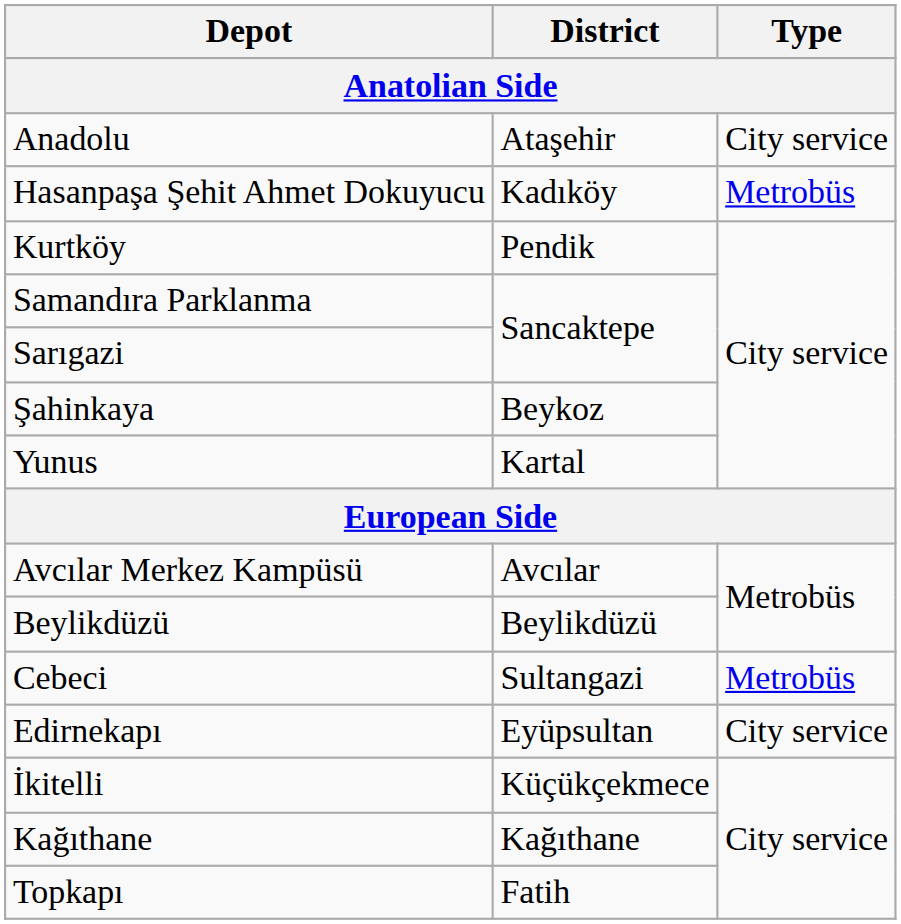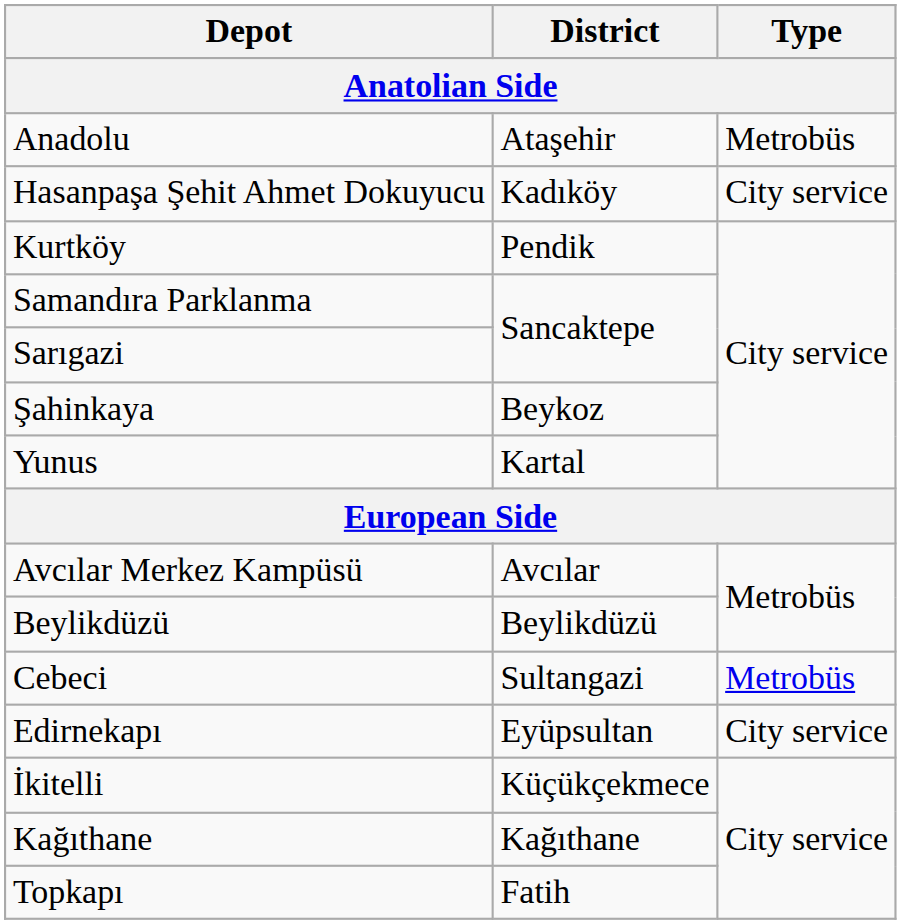(807, 138) City service -> (790, 138) Metrobüs
(790, 192) Metrobüs -> (807, 192) City service
